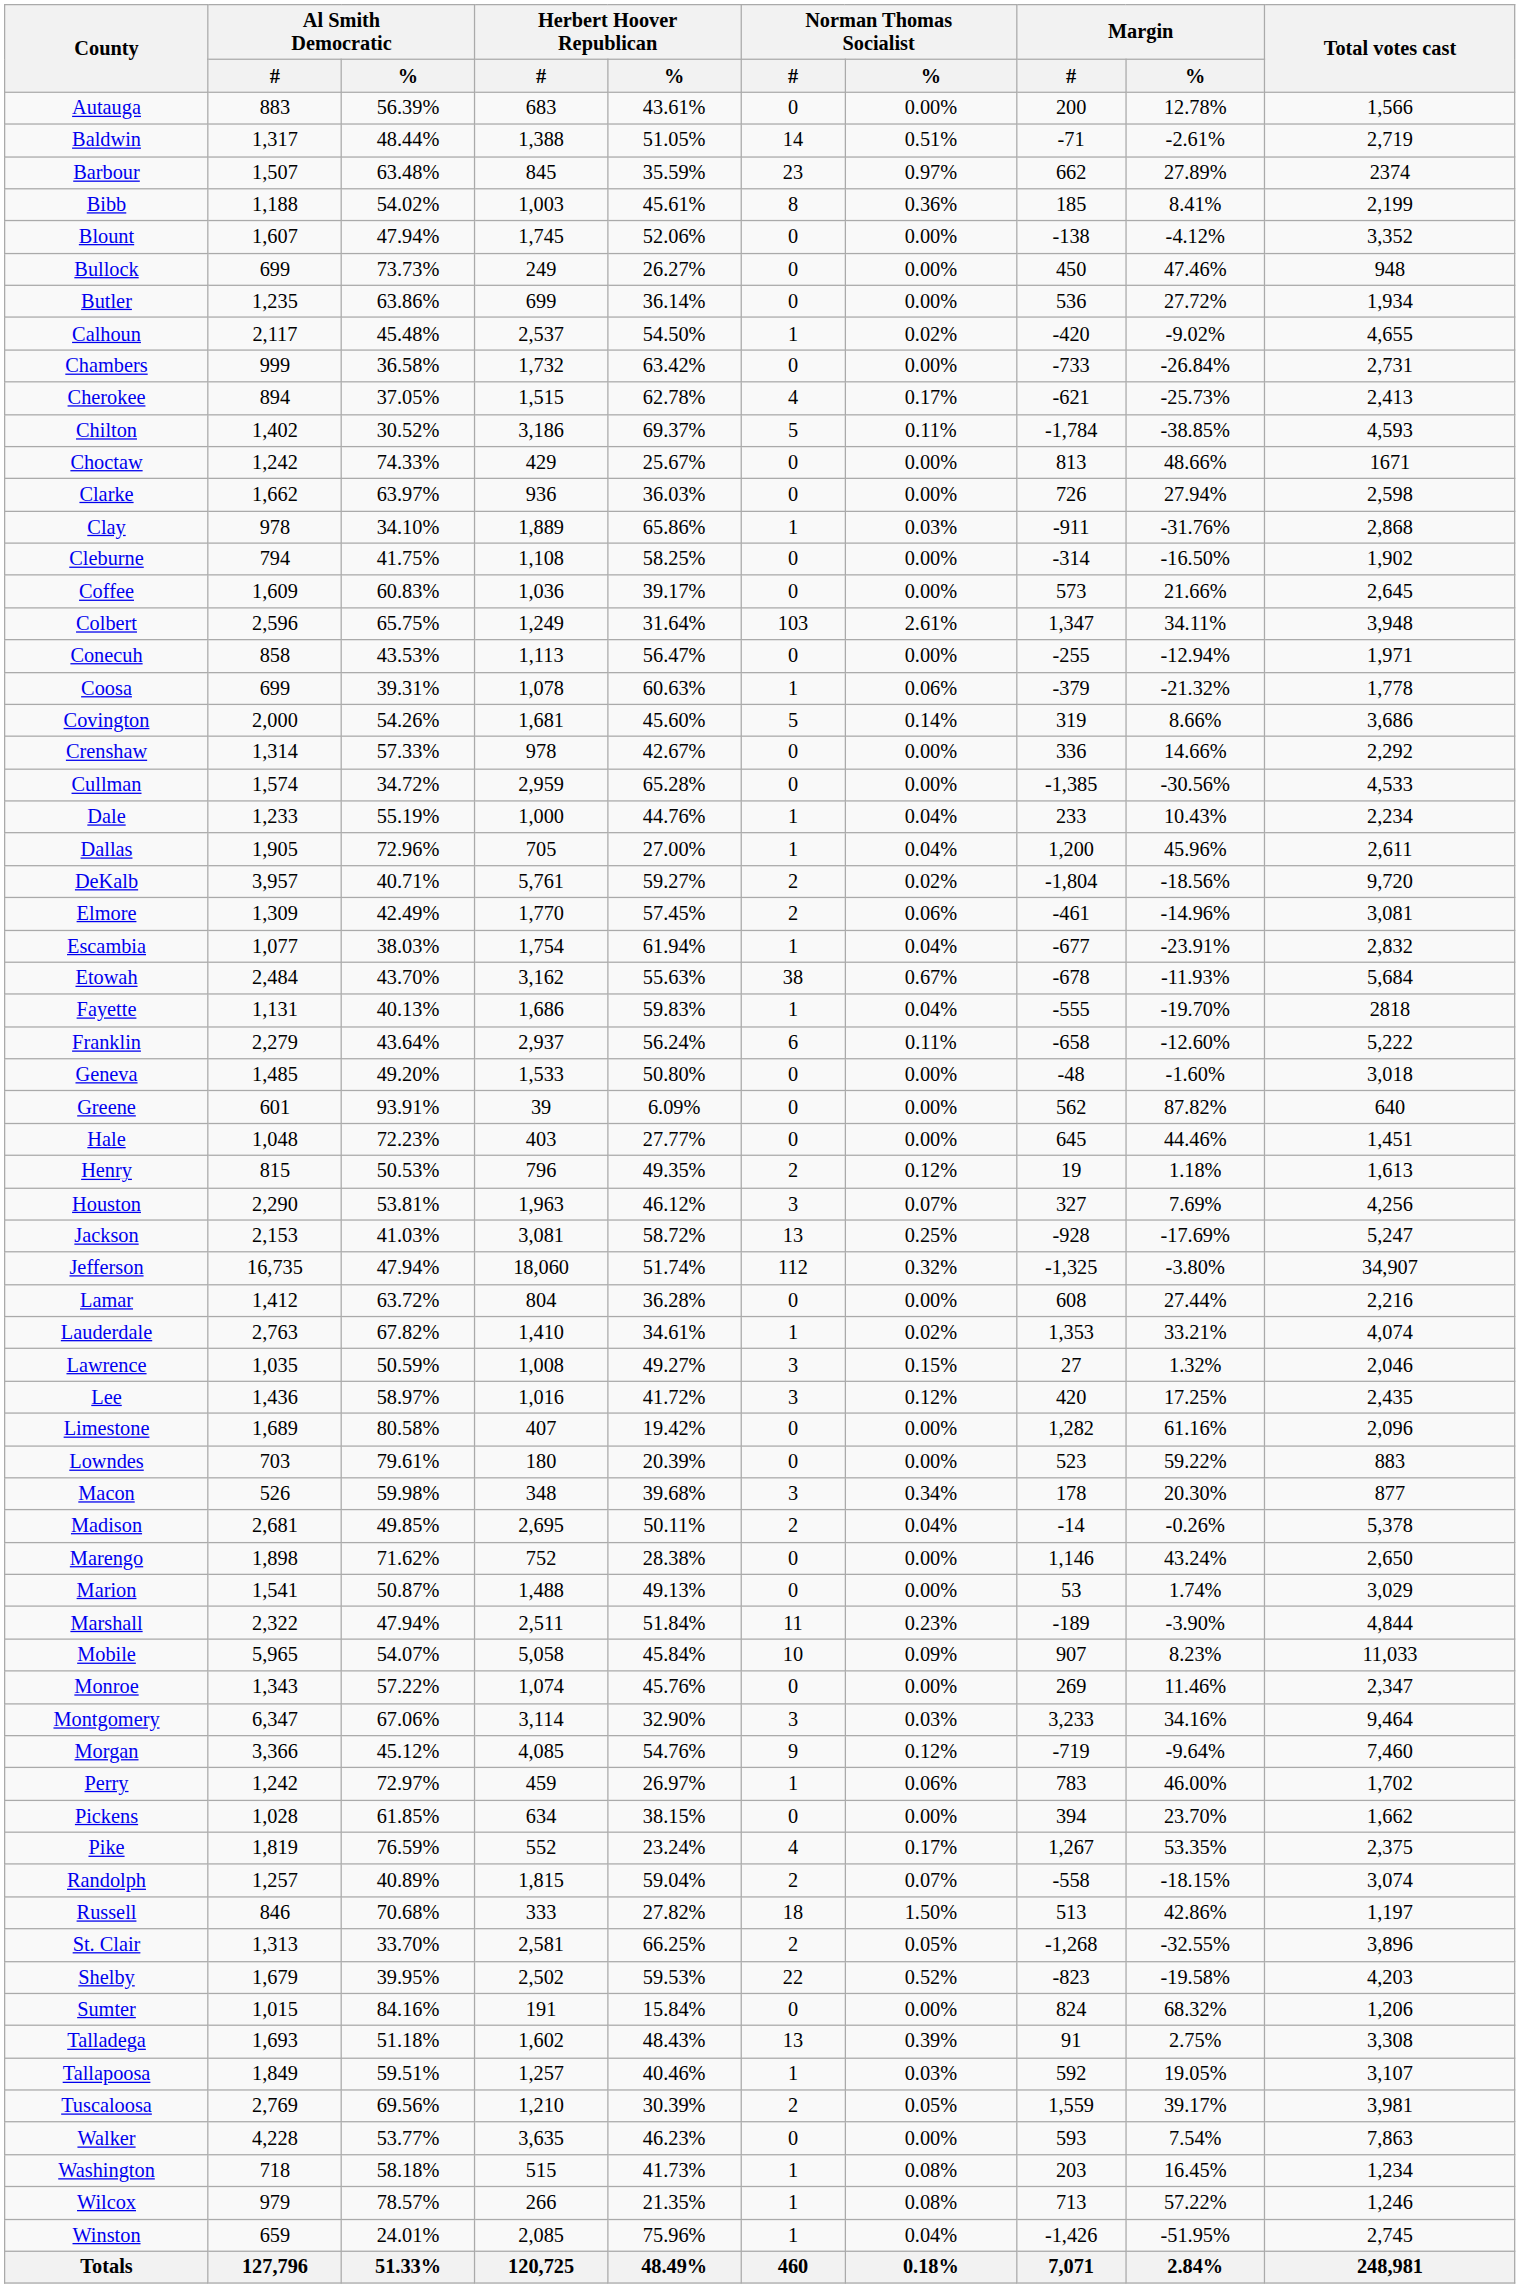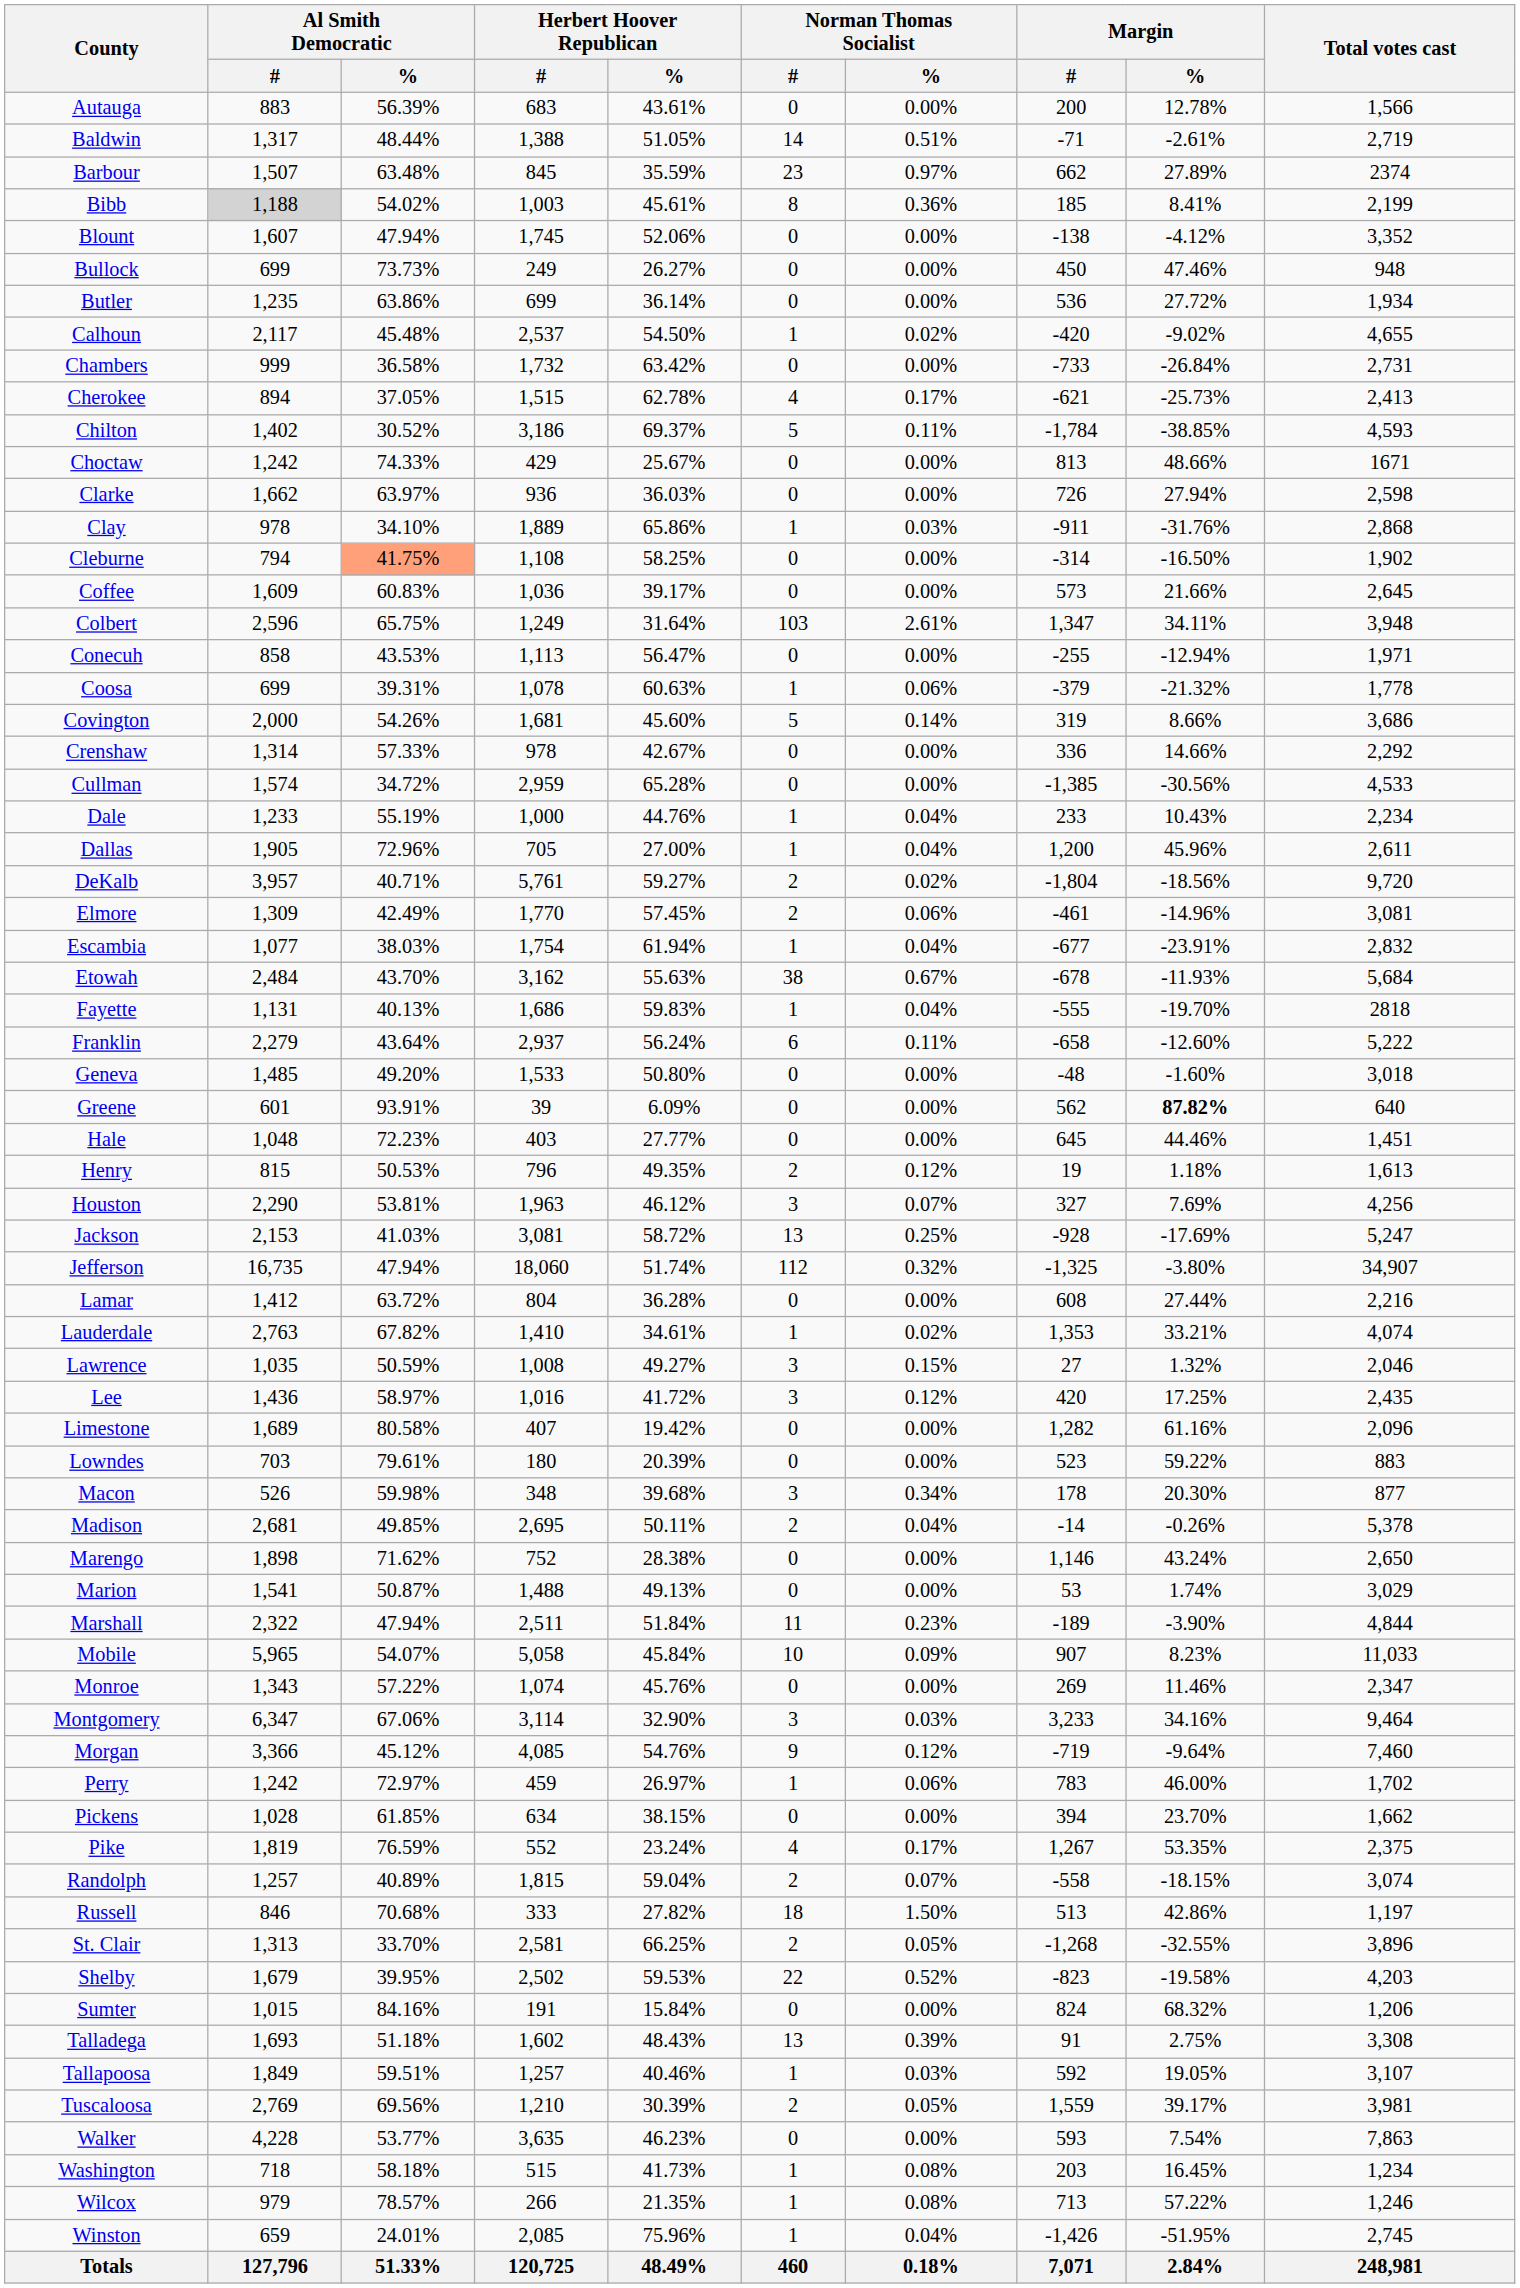(275, 204) no background -> (275, 204) lightgrey background
(408, 559) no background -> (408, 559) lightsalmon background
(1195, 1106) normal -> (1195, 1106) bold
